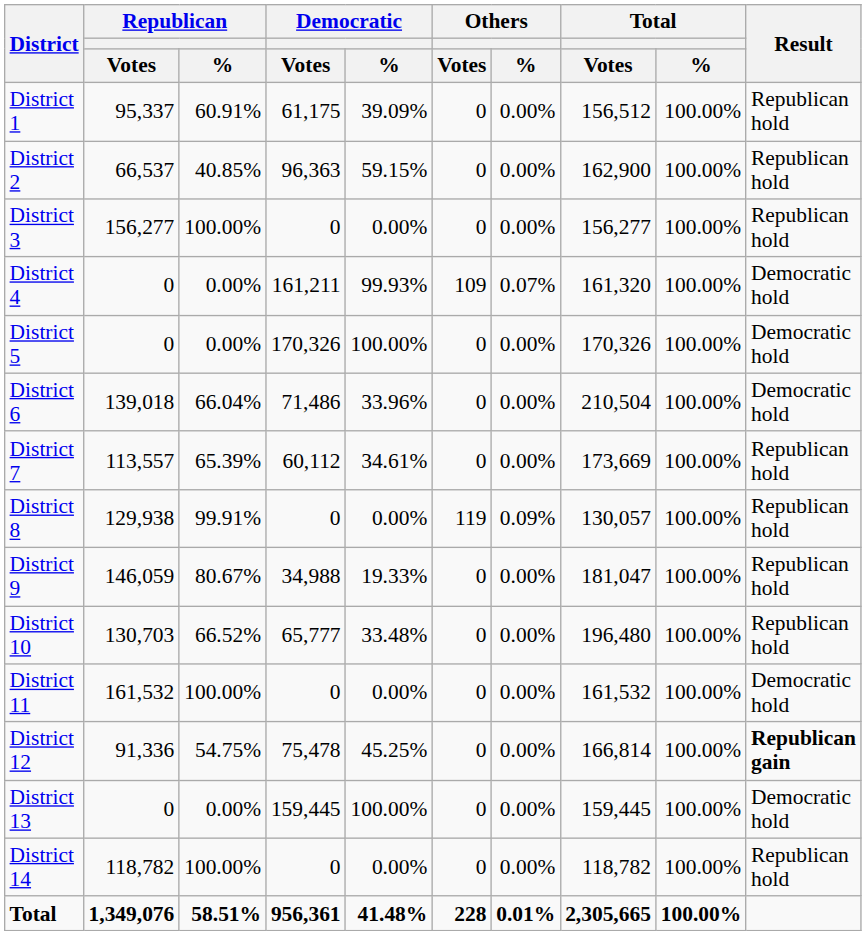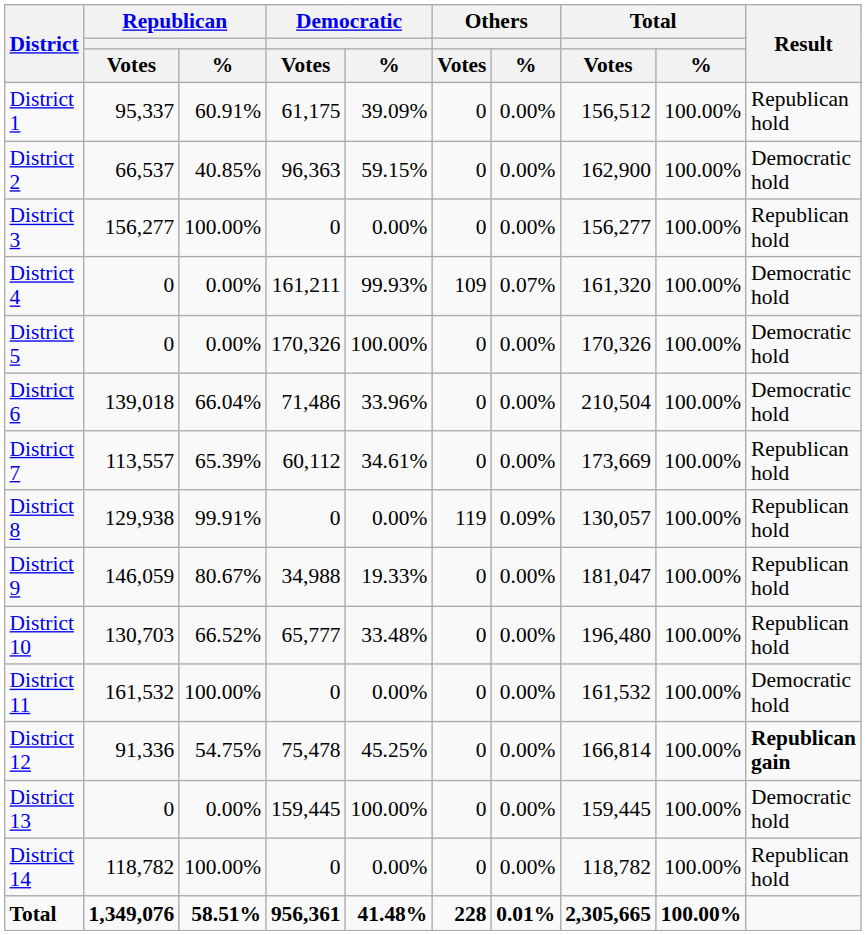(800, 169) Republican hold -> (801, 169) Democratic hold
